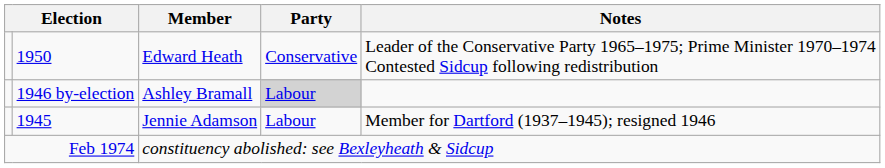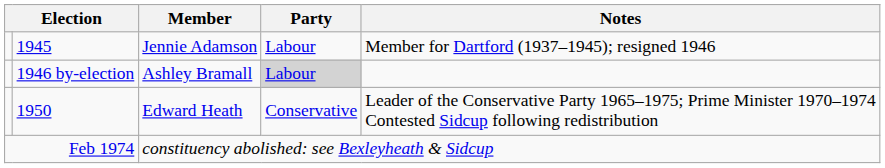rows swapped: (34, 120) <-> (34, 55)
